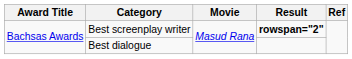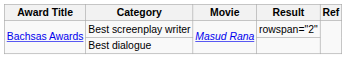(291, 29) bold -> (288, 29) normal
